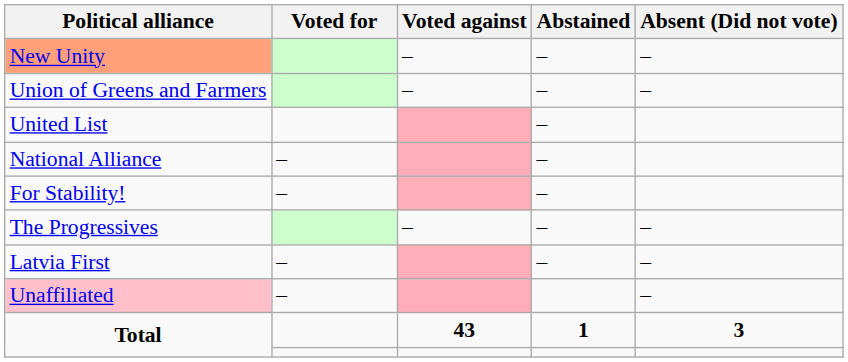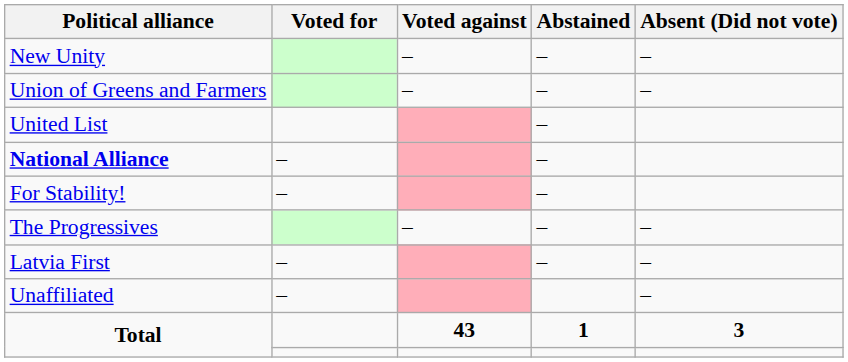(57, 55) lightsalmon background -> (57, 55) no background
(86, 158) normal -> (89, 158) bold
(62, 295) pink background -> (62, 295) no background
